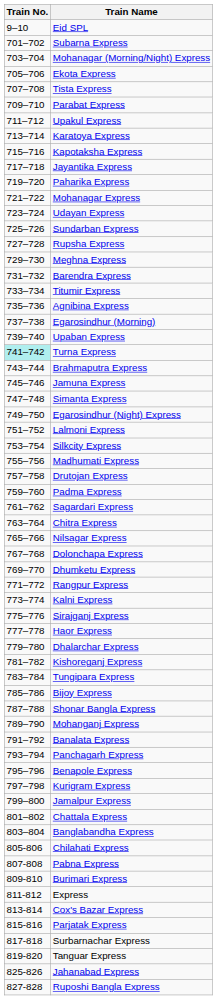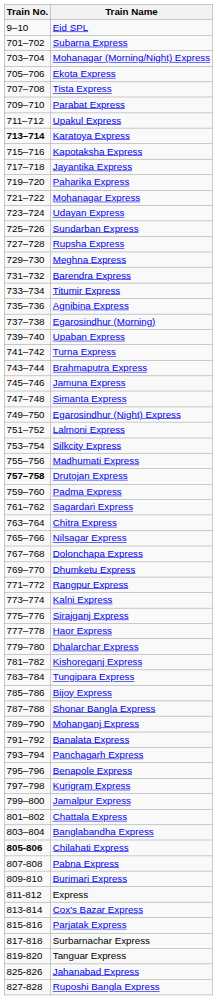(26, 136) normal -> (26, 136) bold
(26, 352) paleturquoise background -> (26, 352) no background
(26, 476) normal -> (26, 476) bold
(24, 848) normal -> (24, 848) bold
